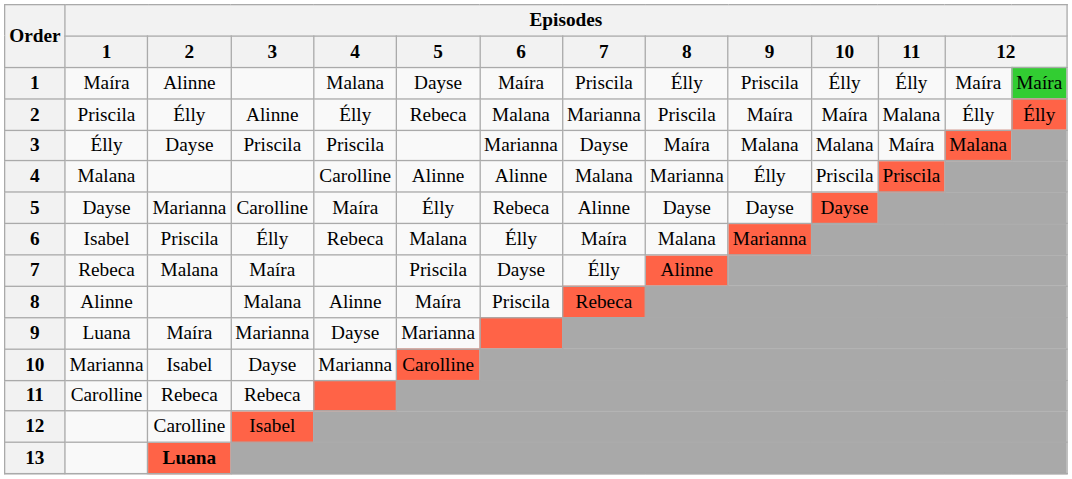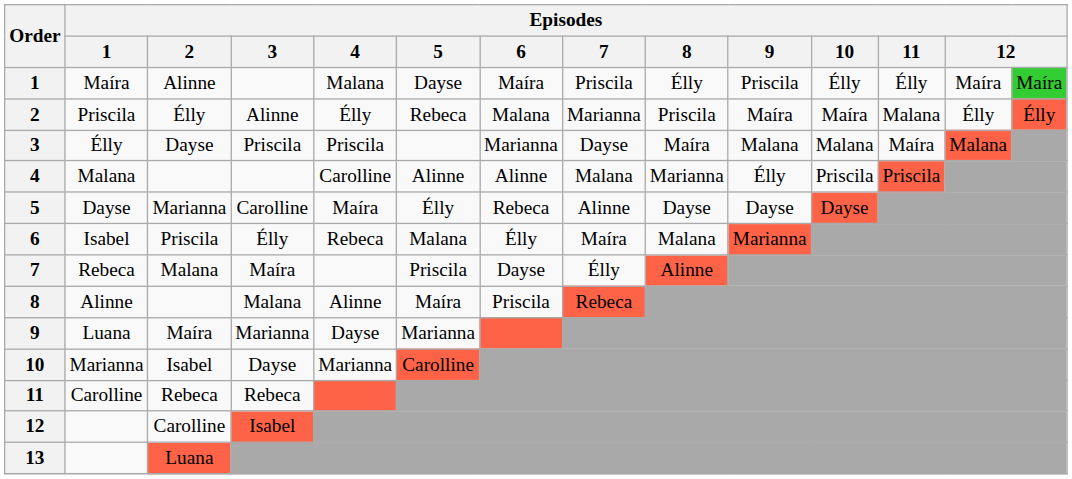(189, 457) bold -> (189, 457) normal
